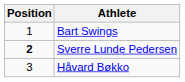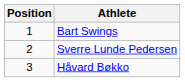(29, 49) bold -> (29, 49) normal
